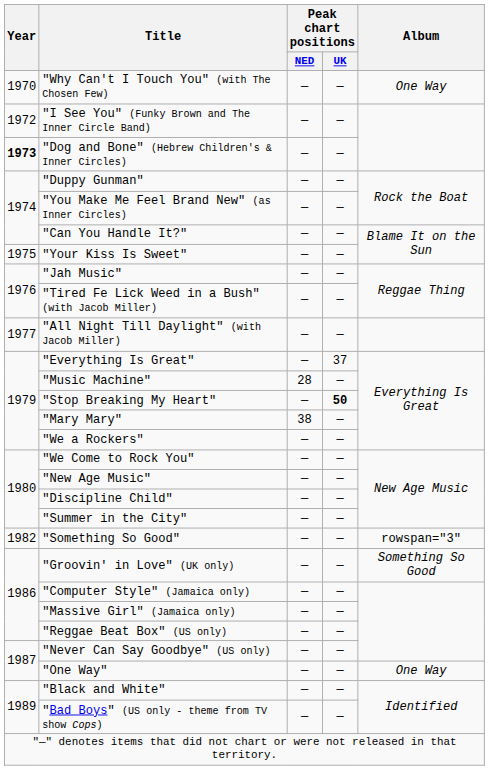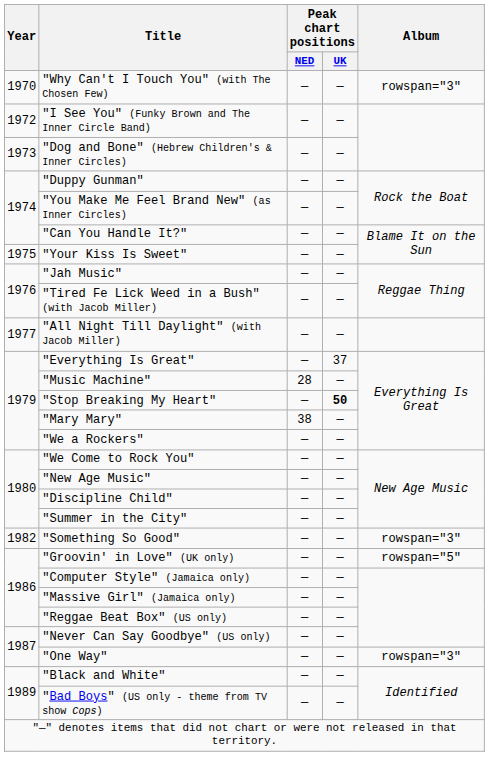(421, 87) One Way -> (421, 87) rowspan="3"
(22, 154) bold -> (22, 154) normal
(421, 565) Something So Good -> (421, 558) rowspan="5"
(421, 670) One Way -> (421, 657) rowspan="3"
